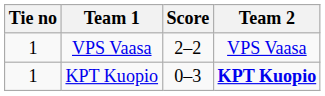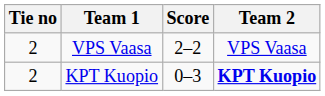(33, 47) 1 -> (33, 47) 2
(33, 76) 1 -> (33, 76) 2
